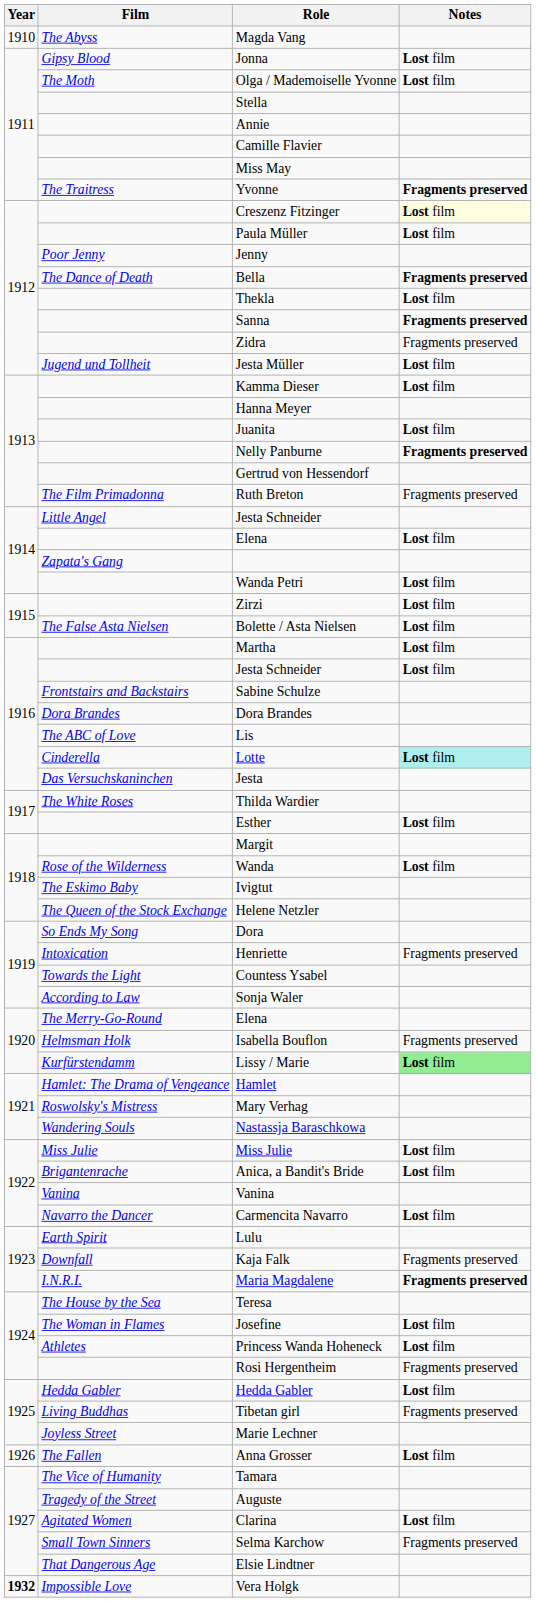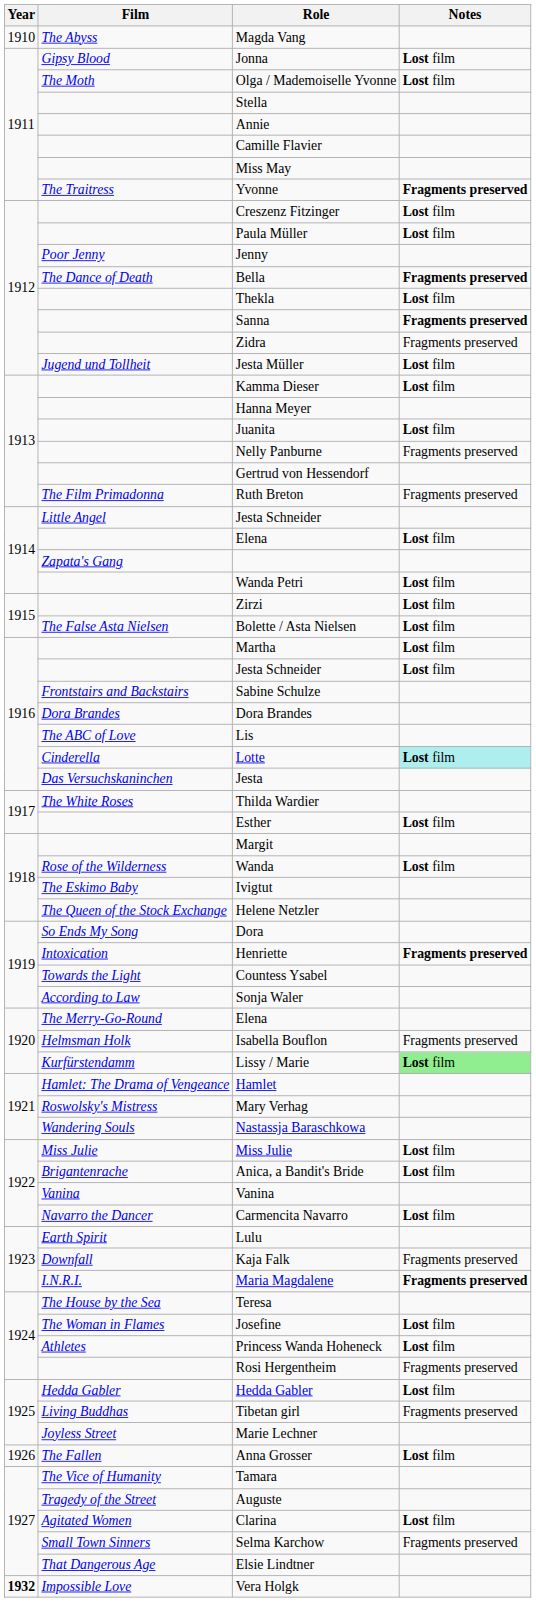(429, 211) lightyellow background -> (429, 211) no background
(465, 451) bold -> (460, 451) normal
(460, 953) normal -> (465, 953) bold
